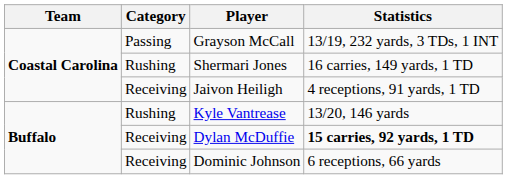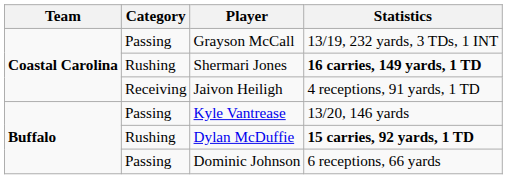(390, 64) normal -> (394, 64) bold
(150, 113) Rushing -> (148, 113) Passing
(156, 137) Receiving -> (150, 137) Rushing
(156, 161) Receiving -> (148, 161) Passing
